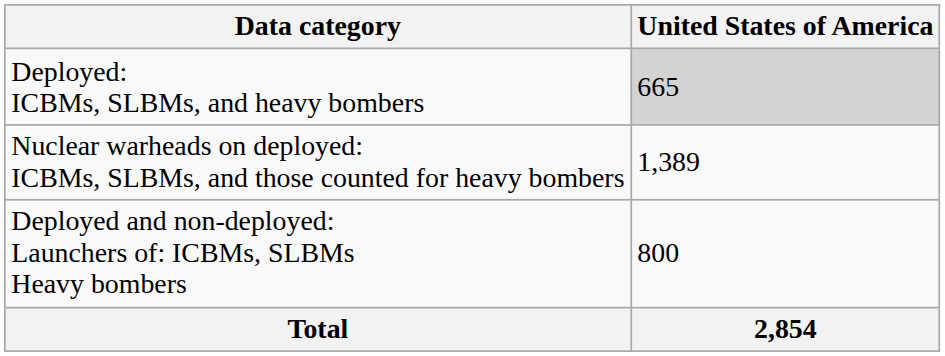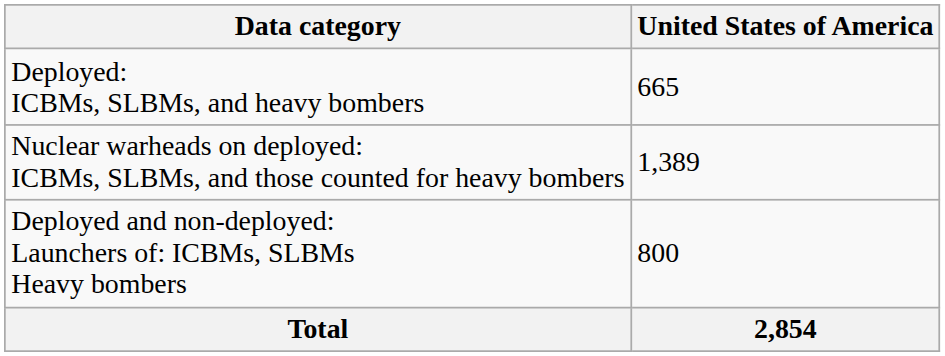(658, 86) lightgrey background -> (658, 86) no background
